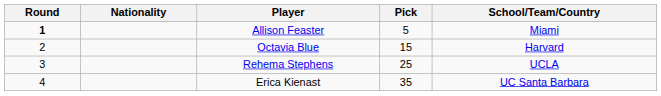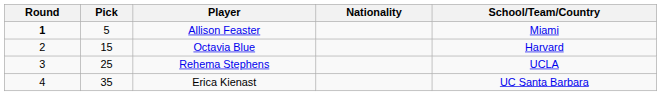columns swapped: (406, 13) <-> (138, 13)
